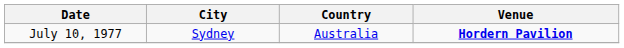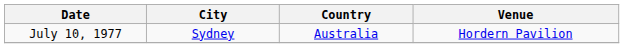(516, 33) bold -> (516, 33) normal
